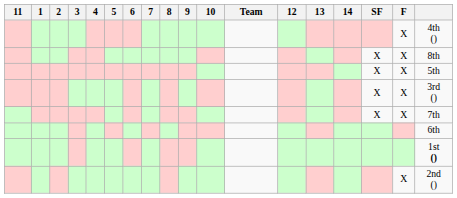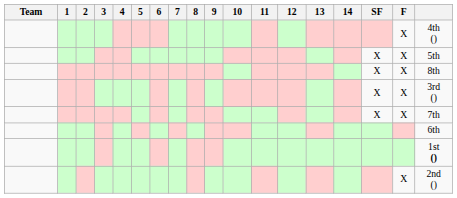columns swapped: (251, 12) <-> (18, 12)
(434, 55) 8th -> (434, 55) 5th
(434, 71) 5th -> (434, 71) 8th
